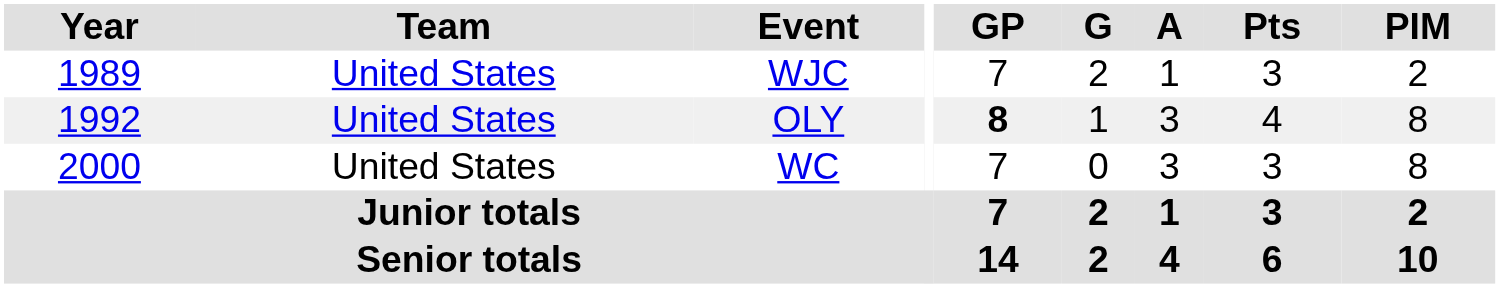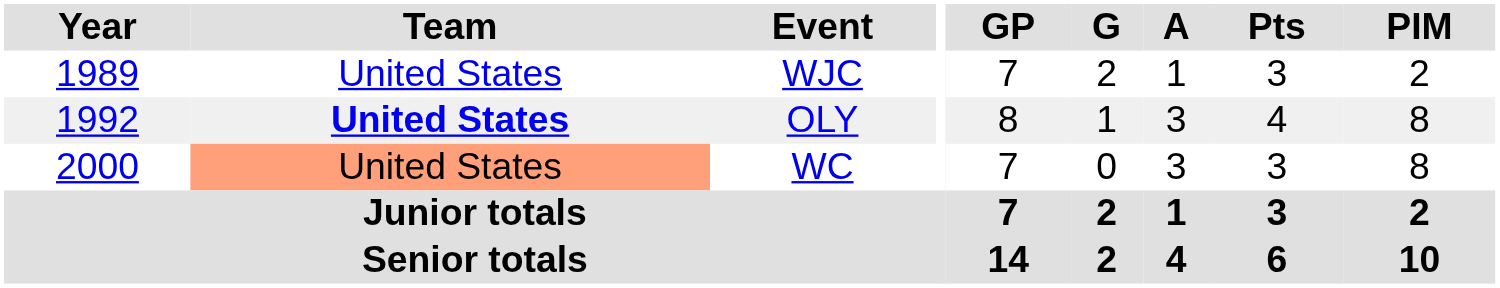(444, 119) normal -> (450, 119) bold
(998, 119) bold -> (1008, 119) normal
(444, 166) no background -> (450, 166) lightsalmon background
